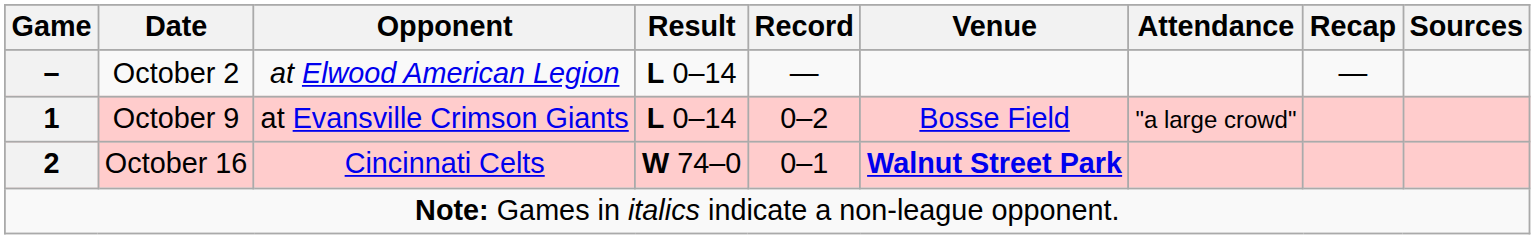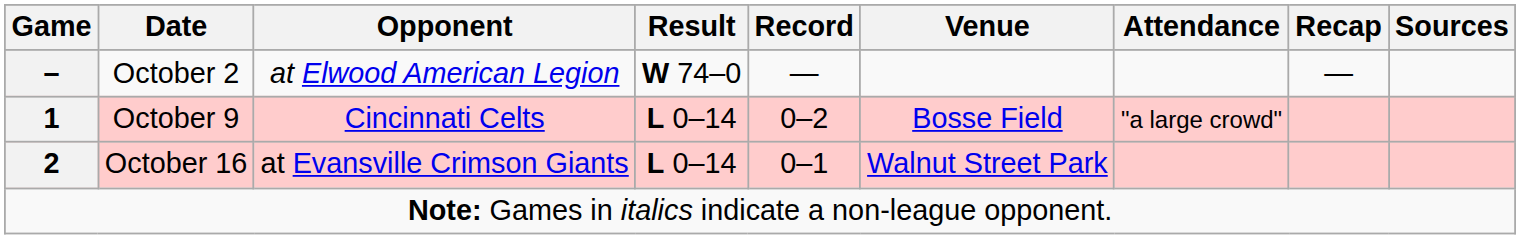(692, 73) L 0–14 -> (692, 73) W 74–0
(445, 118) at Evansville Crimson Giants -> (445, 118) Cincinnati Celts
(445, 164) Cincinnati Celts -> (445, 164) at Evansville Crimson Giants
(692, 164) W 74–0 -> (692, 164) L 0–14
(995, 164) bold -> (987, 164) normal
